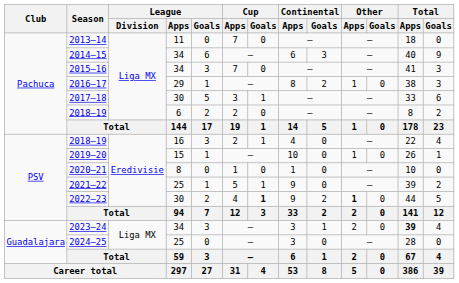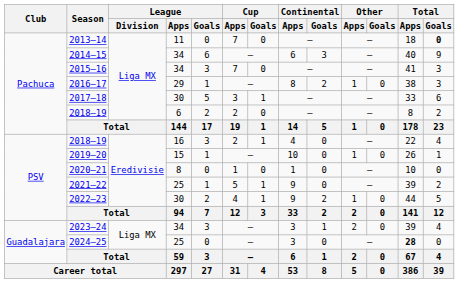(439, 40) normal -> (439, 40) bold
(263, 199) bold -> (263, 199) normal
(354, 199) bold -> (354, 199) normal
(410, 228) bold -> (410, 228) normal
(410, 242) normal -> (410, 242) bold
